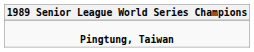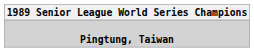(127, 39) no background -> (127, 39) lightgrey background
